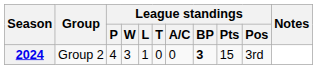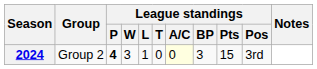(113, 54) normal -> (113, 54) bold
(172, 54) no background -> (172, 54) lightyellow background
(200, 54) bold -> (200, 54) normal
